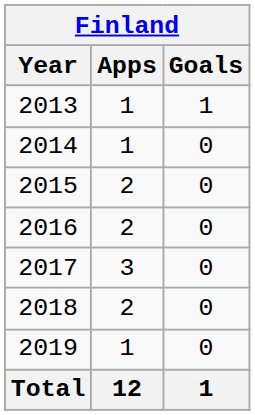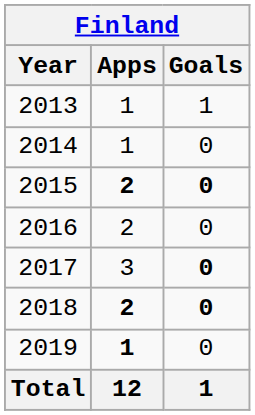(127, 187) normal -> (127, 187) bold
(206, 187) normal -> (206, 187) bold
(206, 268) normal -> (206, 268) bold
(127, 308) normal -> (127, 308) bold
(206, 308) normal -> (206, 308) bold
(127, 349) normal -> (127, 349) bold
